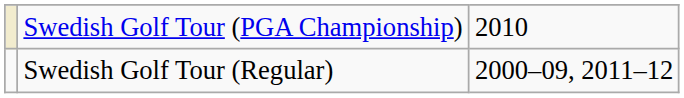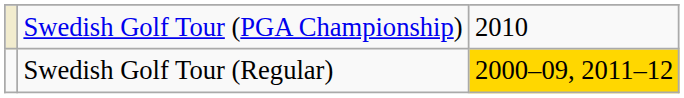(574, 70) no background -> (574, 70) gold background
